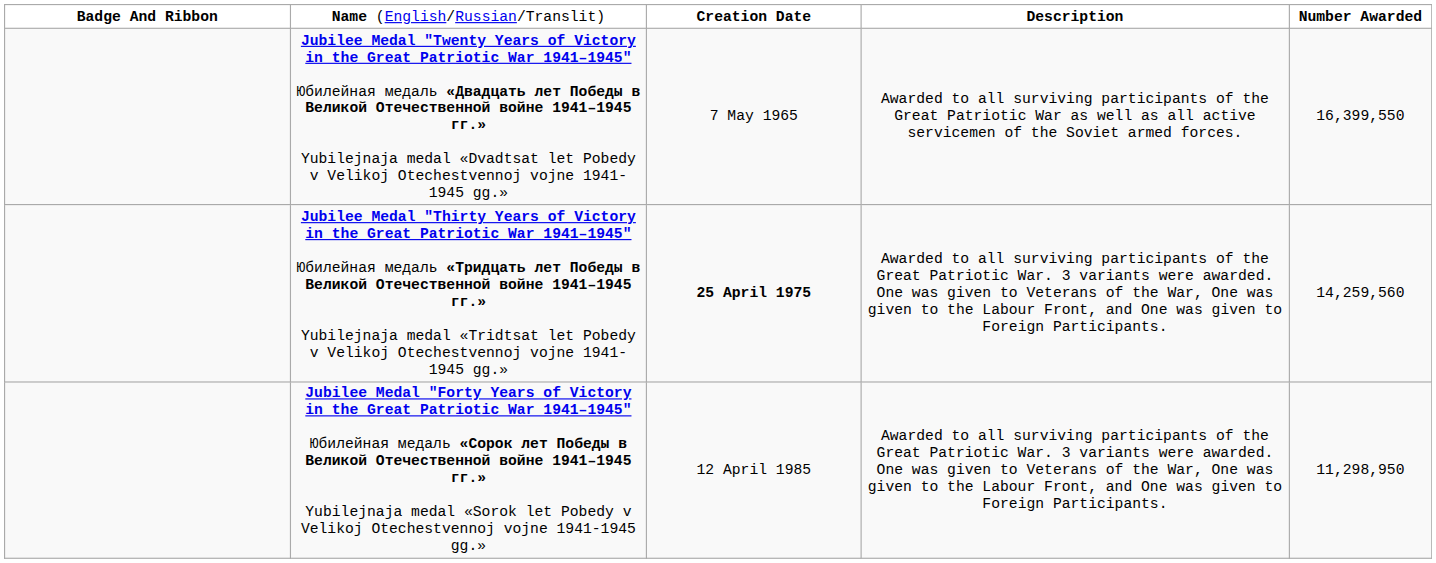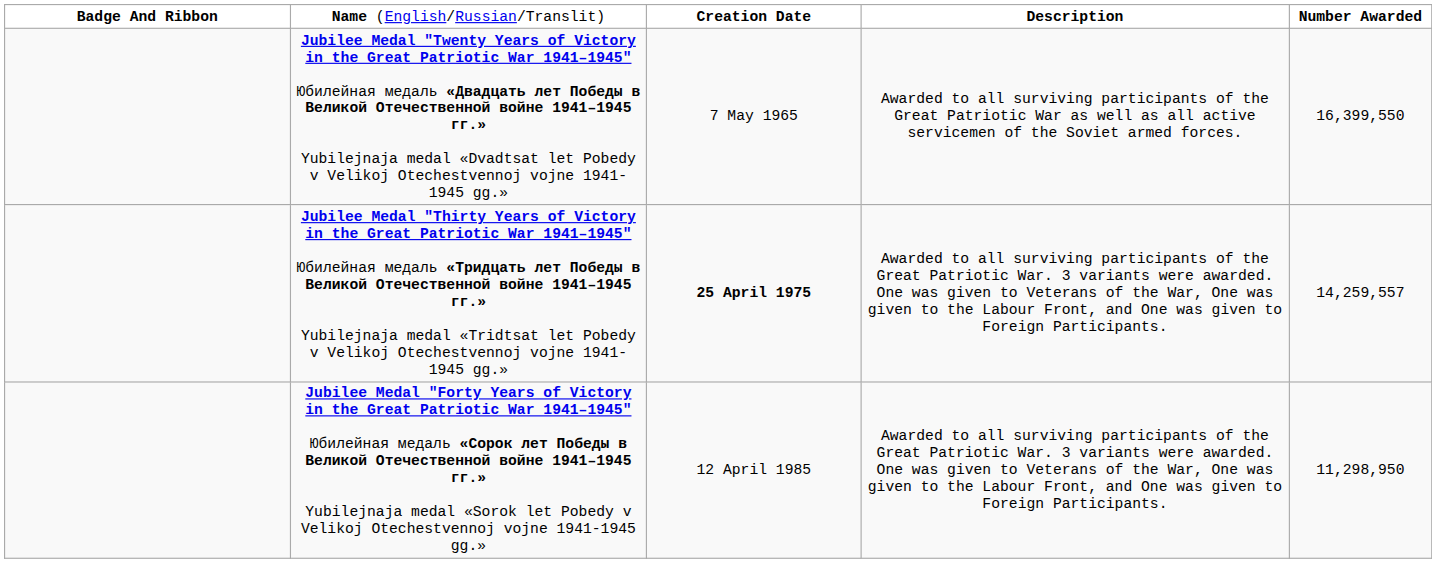(1360, 293) 14,259,560 -> (1360, 293) 14,259,557
